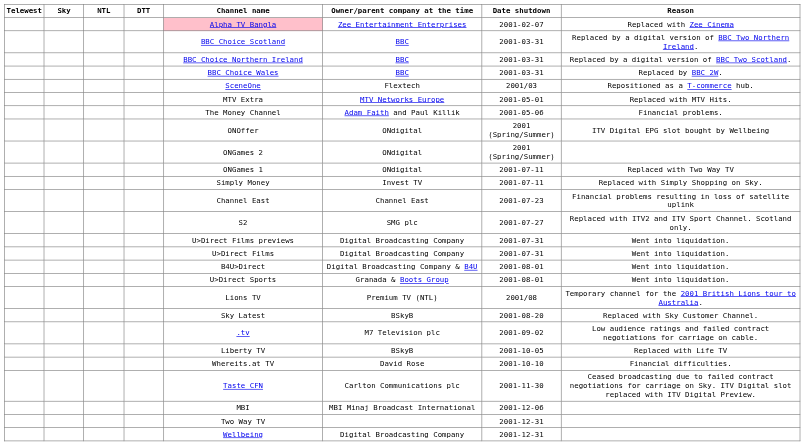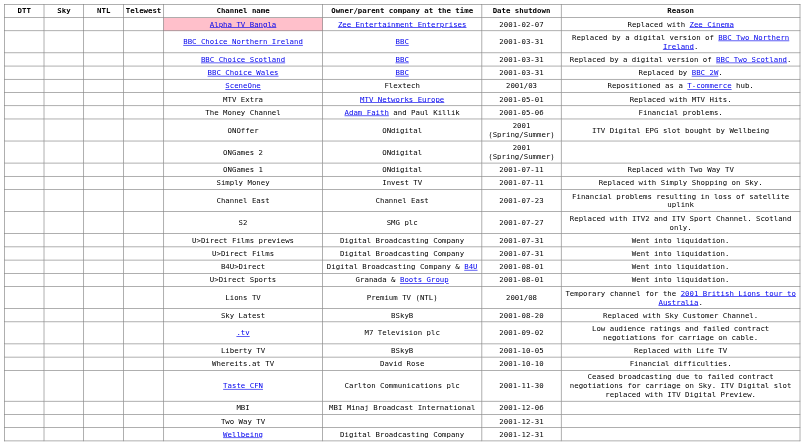columns swapped: (144, 11) <-> (24, 11)
(243, 42) BBC Choice Scotland -> (243, 42) BBC Choice Northern Ireland
(243, 59) BBC Choice Northern Ireland -> (243, 59) BBC Choice Scotland
